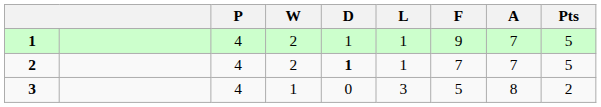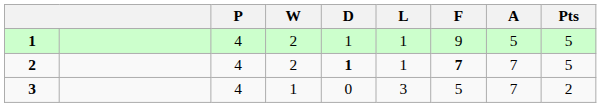(514, 41) 7 -> (514, 41) 5
(458, 65) normal -> (458, 65) bold
(514, 89) 8 -> (514, 89) 7
